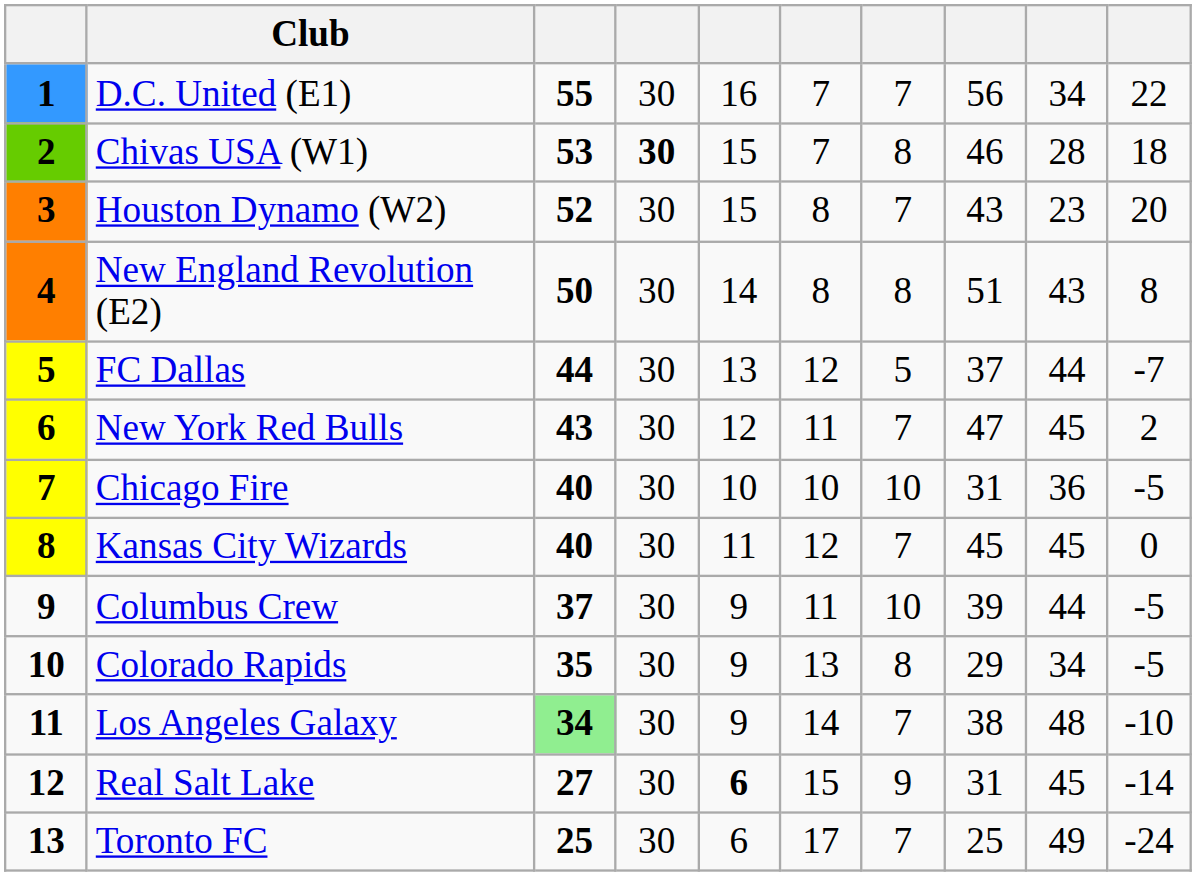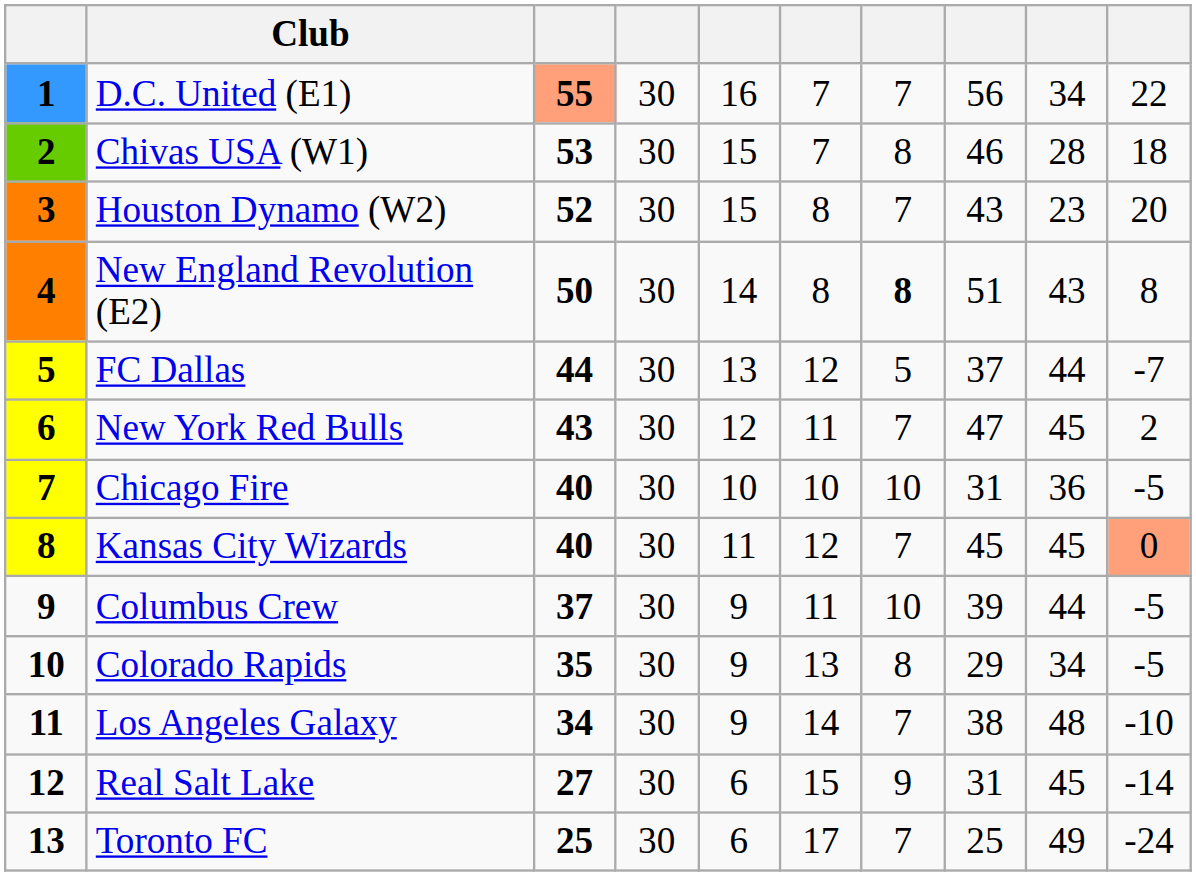(575, 92) no background -> (575, 92) lightsalmon background
(657, 151) bold -> (657, 151) normal
(903, 290) normal -> (903, 290) bold
(1149, 546) no background -> (1149, 546) lightsalmon background
(575, 723) lightgreen background -> (575, 723) no background
(739, 782) bold -> (739, 782) normal
